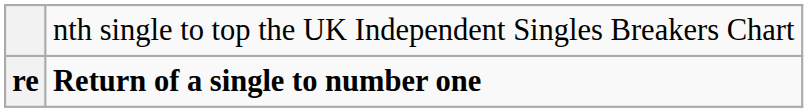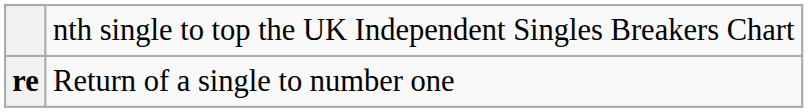(267, 80) bold -> (254, 80) normal
